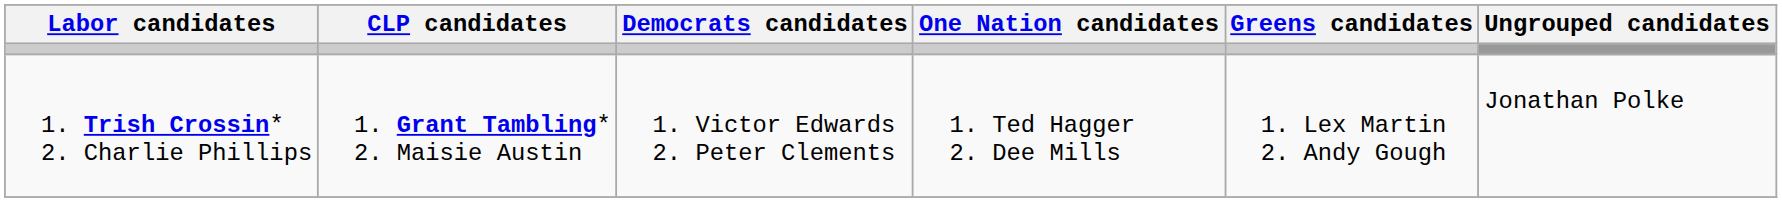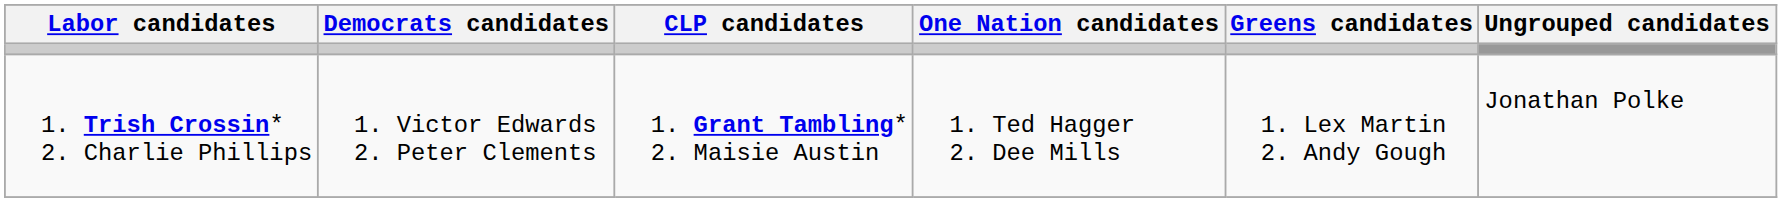columns swapped: (467, 24) <-> (765, 24)
